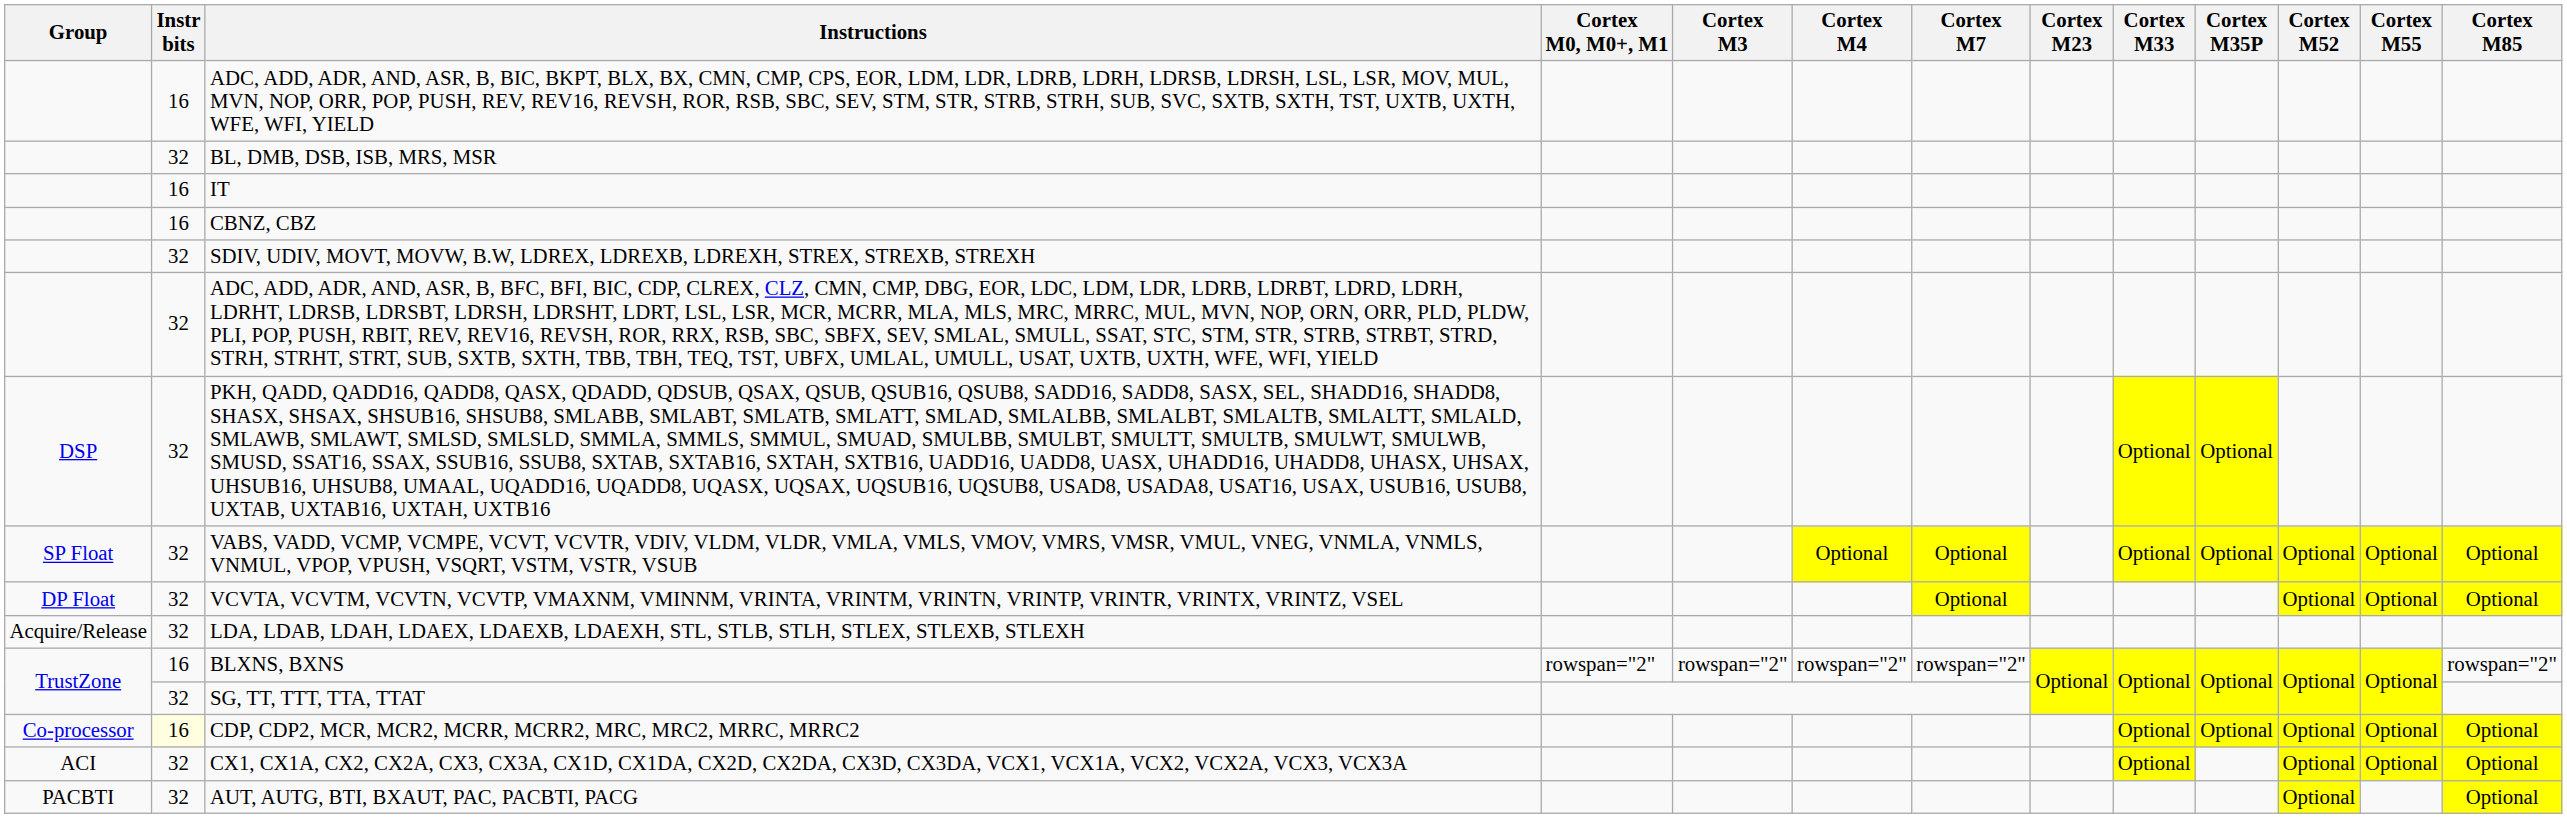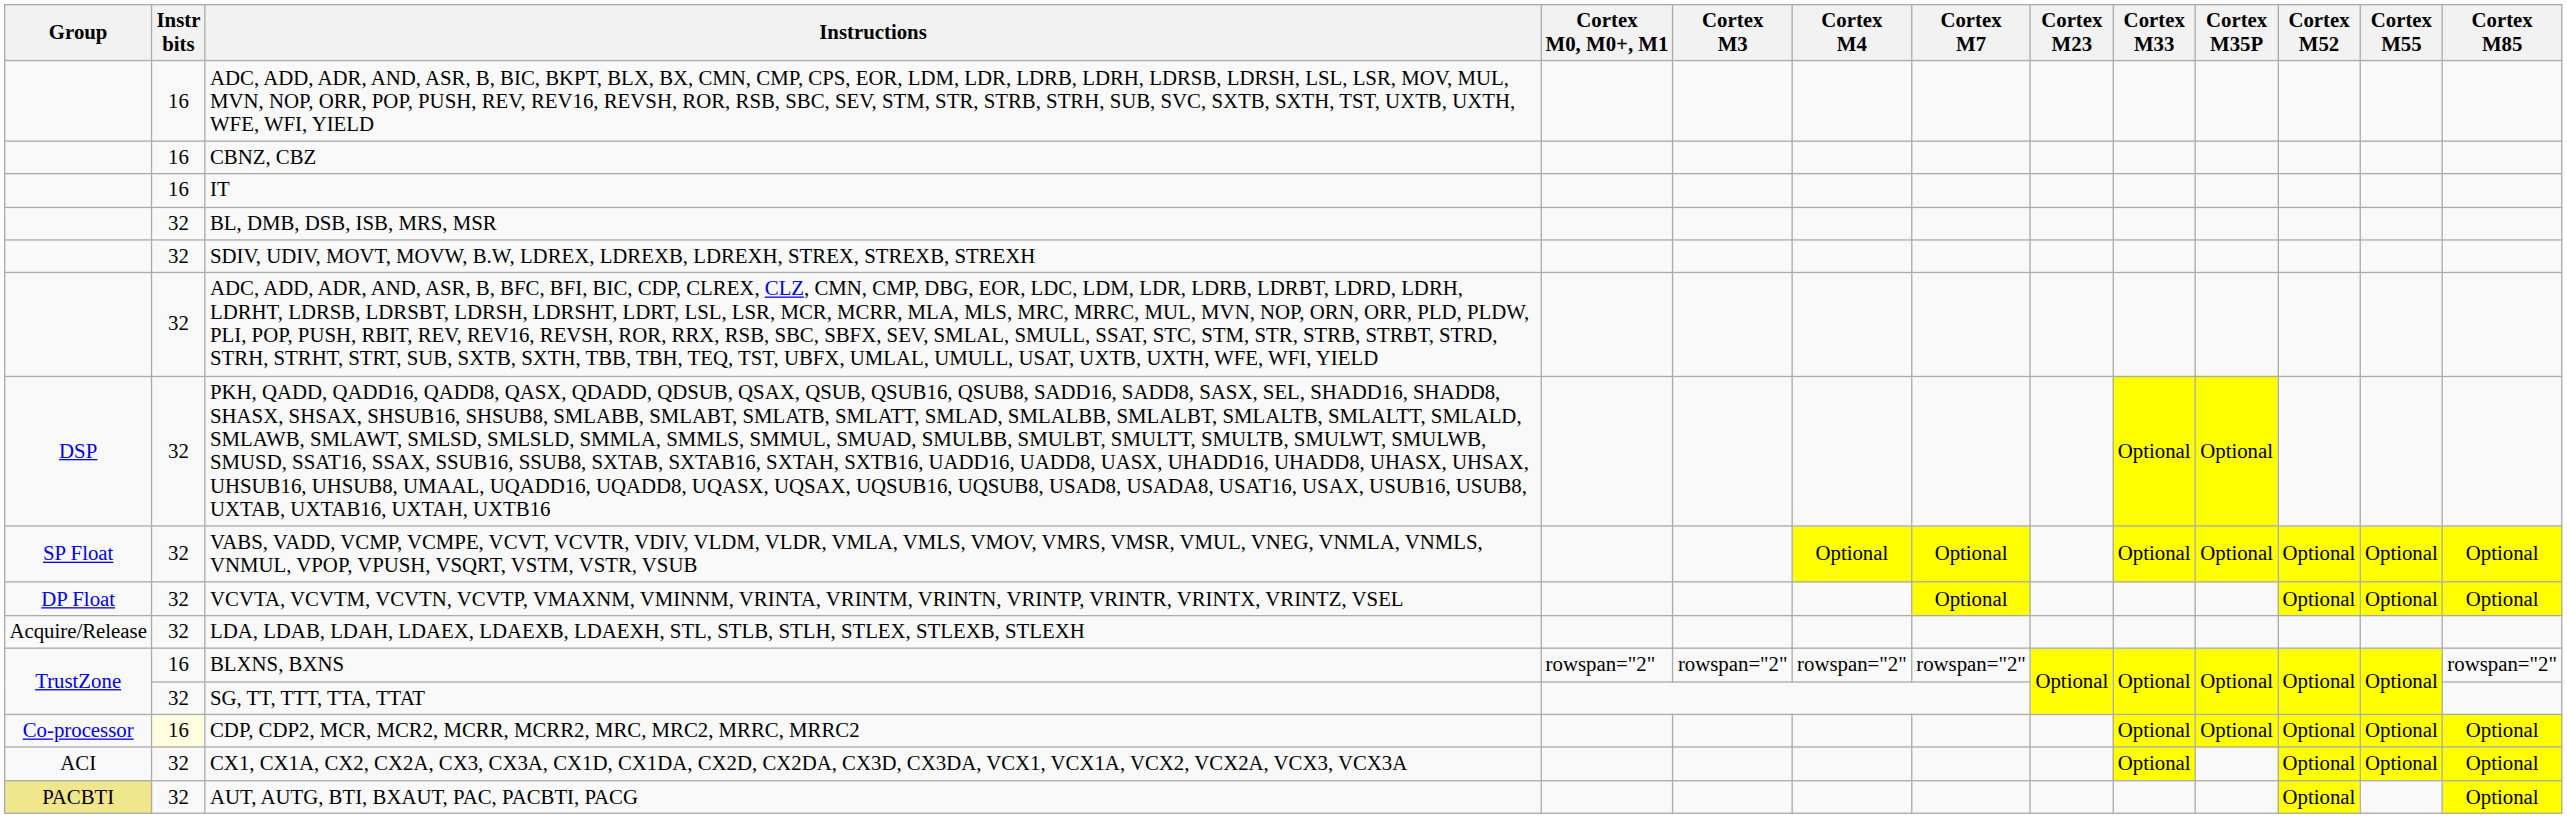rows swapped: (263, 223) <-> (353, 157)
(78, 796) no background -> (78, 796) khaki background
